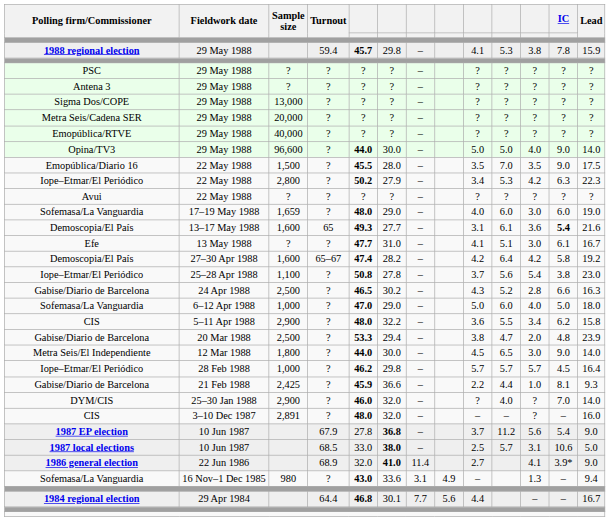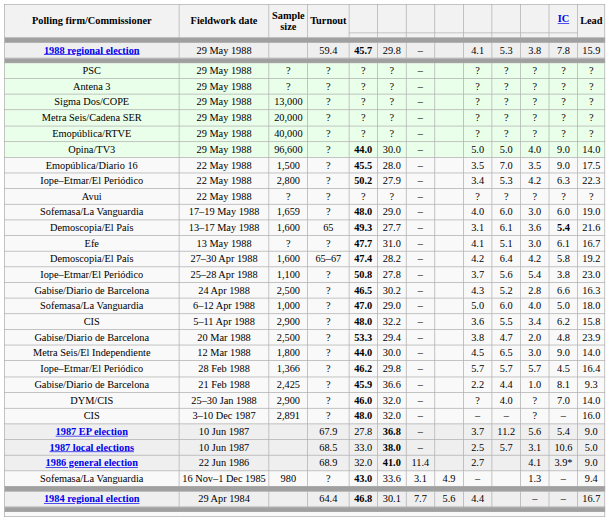(288, 369) 1,000 -> (288, 369) 1,366
